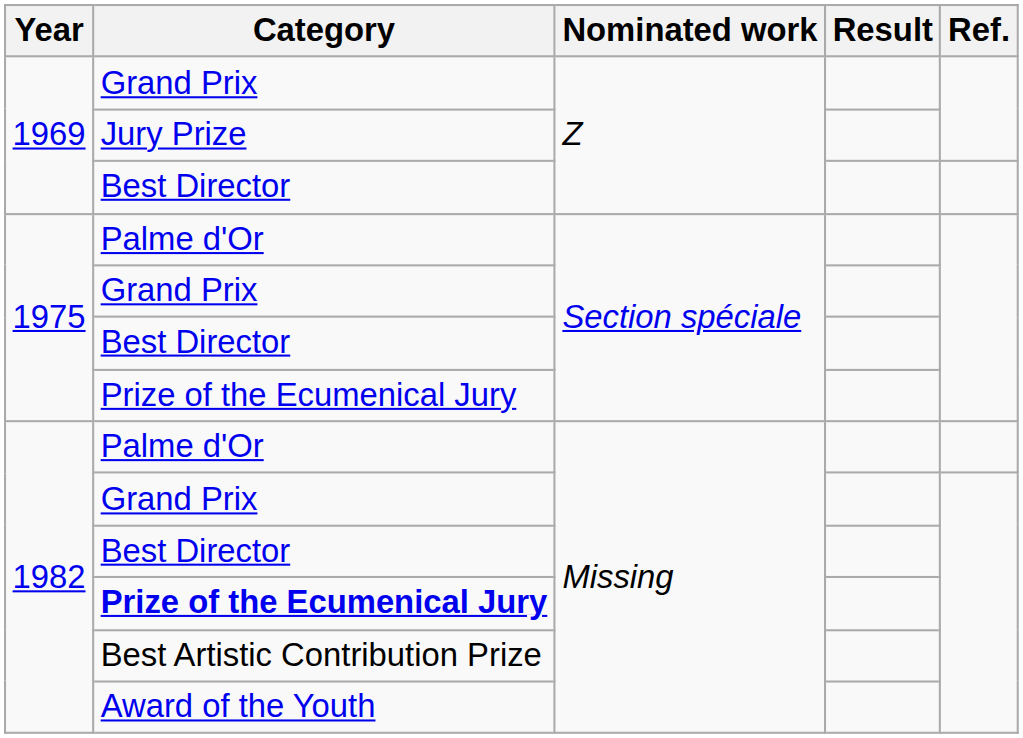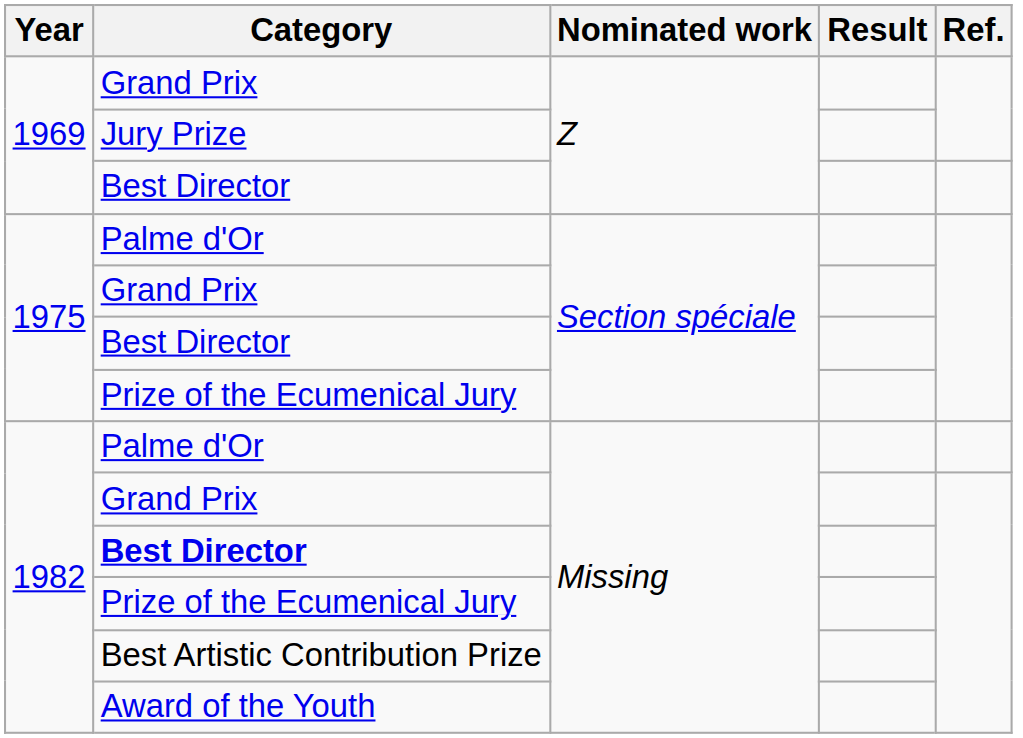(195, 550) normal -> (204, 550) bold
(324, 602) bold -> (308, 602) normal
